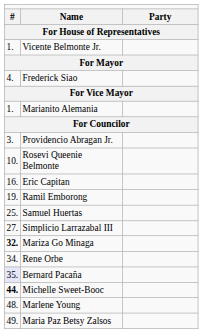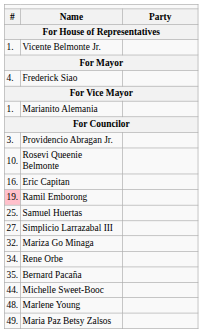(12, 197) no background -> (12, 197) pink background
(12, 244) bold -> (12, 244) normal
(12, 275) lavender background -> (12, 275) no background
(12, 290) bold -> (12, 290) normal
